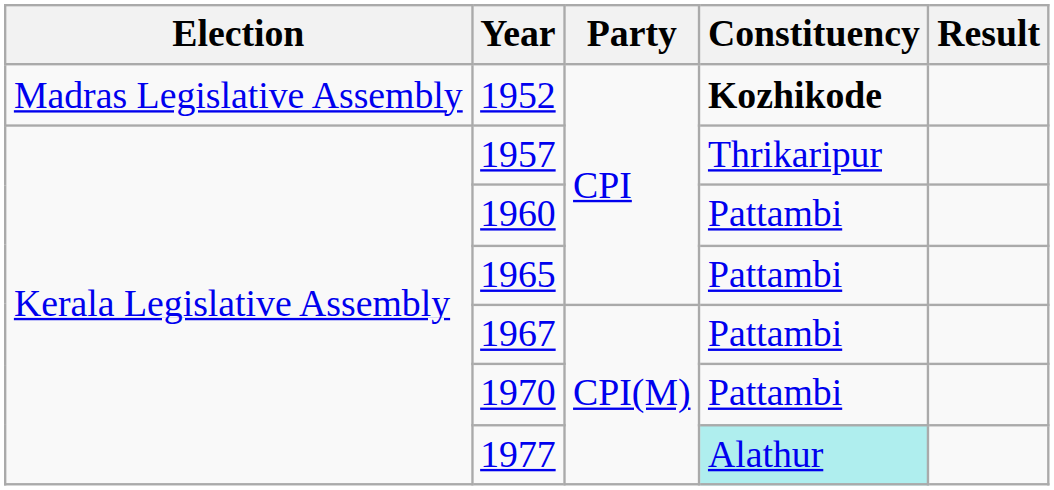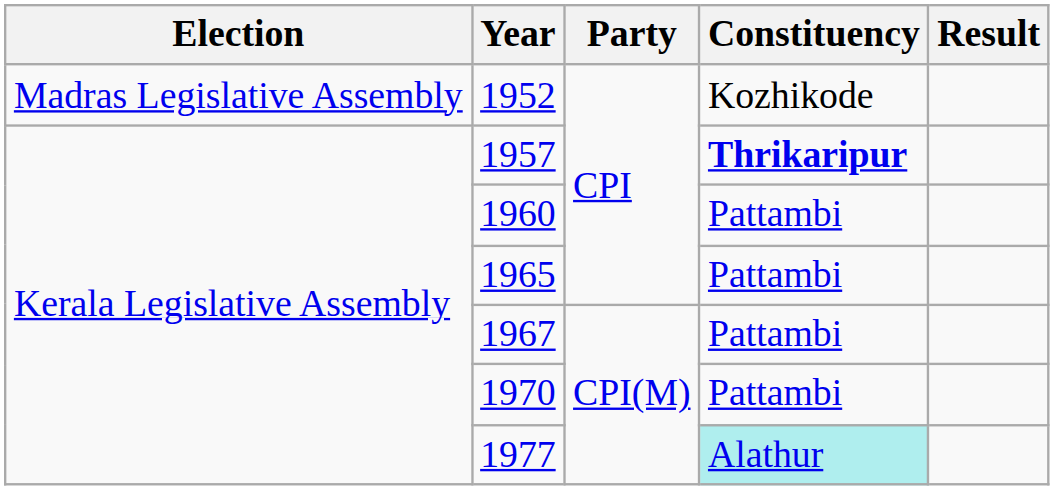(795, 94) bold -> (791, 94) normal
(795, 154) normal -> (808, 154) bold
